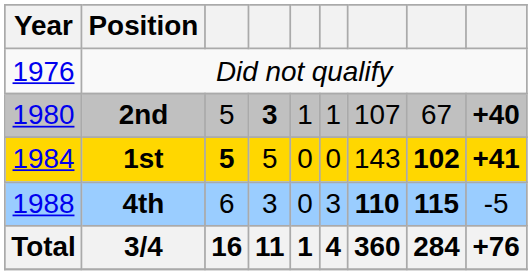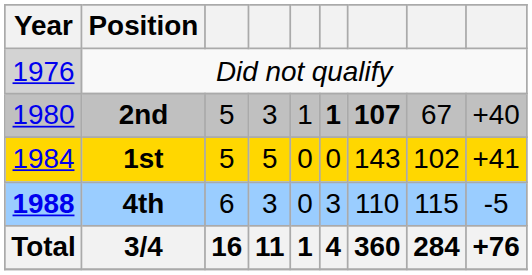(44, 70) no background -> (44, 70) lightgrey background
(270, 114) bold -> (270, 114) normal
(333, 114) normal -> (333, 114) bold
(377, 114) normal -> (377, 114) bold
(496, 114) bold -> (496, 114) normal
(227, 159) bold -> (227, 159) normal
(436, 159) bold -> (436, 159) normal
(496, 159) bold -> (496, 159) normal
(44, 203) normal -> (44, 203) bold
(377, 203) bold -> (377, 203) normal
(436, 203) bold -> (436, 203) normal
